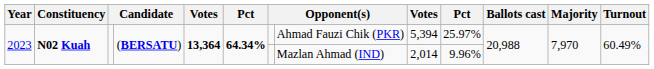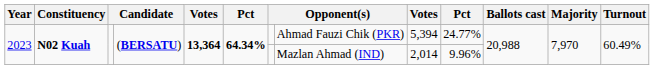(462, 34) 25.97% -> (462, 34) 24.77%
